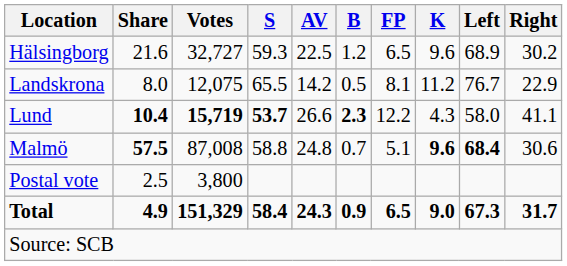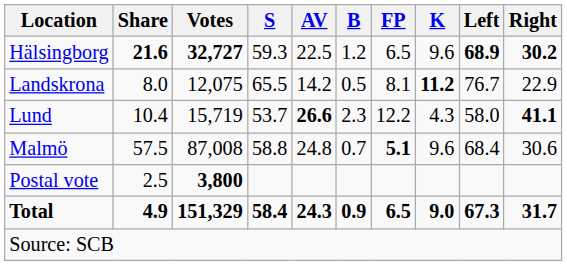(150, 52) normal -> (150, 52) bold
(215, 52) normal -> (215, 52) bold
(482, 52) normal -> (482, 52) bold
(540, 52) normal -> (539, 52) bold
(437, 84) normal -> (437, 84) bold
(150, 116) bold -> (150, 116) normal
(215, 116) bold -> (215, 116) normal
(270, 116) bold -> (270, 116) normal
(314, 116) normal -> (314, 116) bold
(354, 116) bold -> (354, 116) normal
(540, 116) normal -> (539, 116) bold
(150, 148) bold -> (150, 148) normal
(398, 148) normal -> (398, 148) bold
(442, 148) bold -> (442, 148) normal
(482, 148) bold -> (482, 148) normal
(220, 180) normal -> (220, 180) bold
